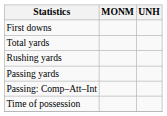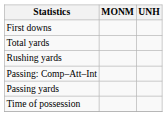rows swapped: (33, 73) <-> (52, 88)
